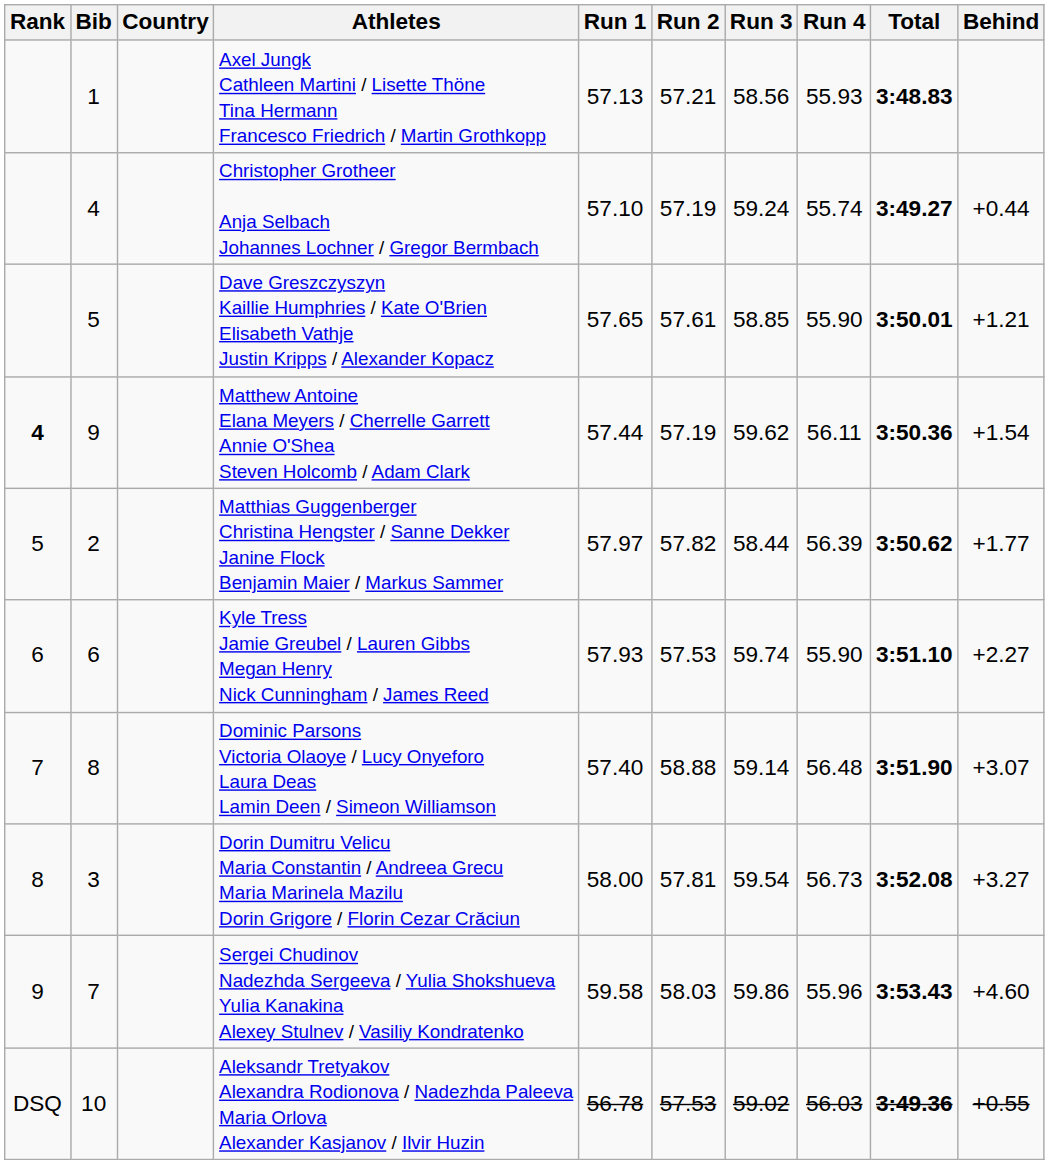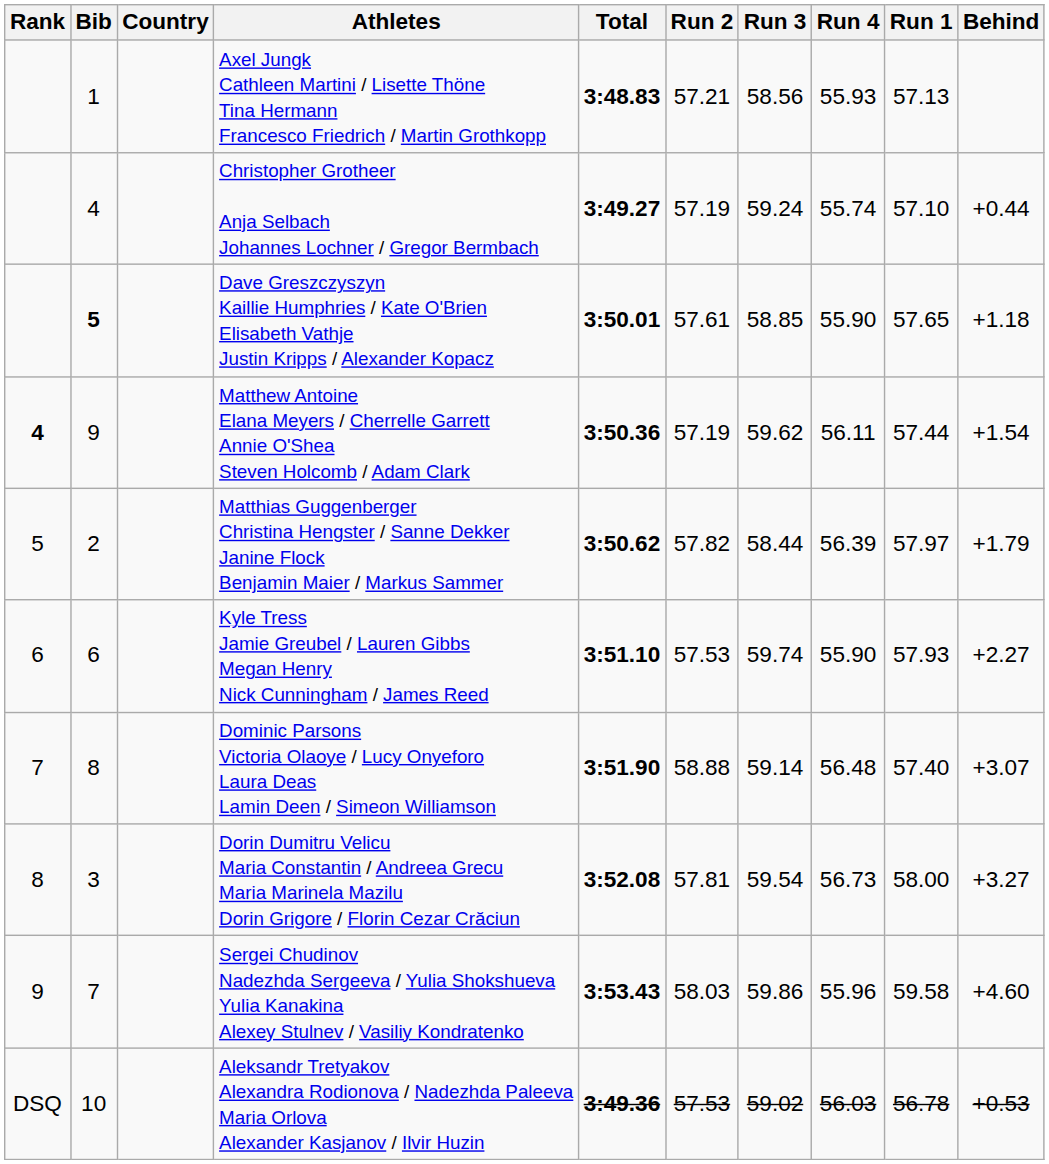columns swapped: (615, 22) <-> (914, 22)
(94, 320) normal -> (94, 320) bold
(1001, 320) +1.21 -> (1001, 320) +1.18
(1001, 543) +1.77 -> (1001, 543) +1.79
(1001, 1103) +0.55 -> (1001, 1103) +0.53
